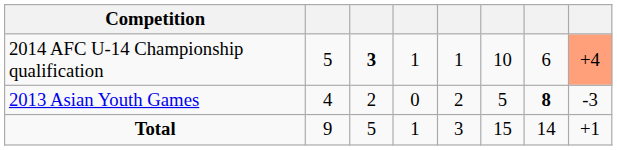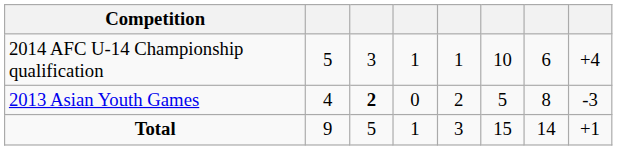(371, 59) bold -> (371, 59) normal
(590, 59) lightsalmon background -> (590, 59) no background
(371, 99) normal -> (371, 99) bold
(546, 99) bold -> (546, 99) normal
